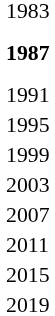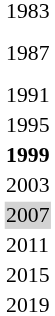(28, 53) bold -> (28, 53) normal
(28, 155) normal -> (28, 155) bold
(28, 215) no background -> (28, 215) lightgrey background
